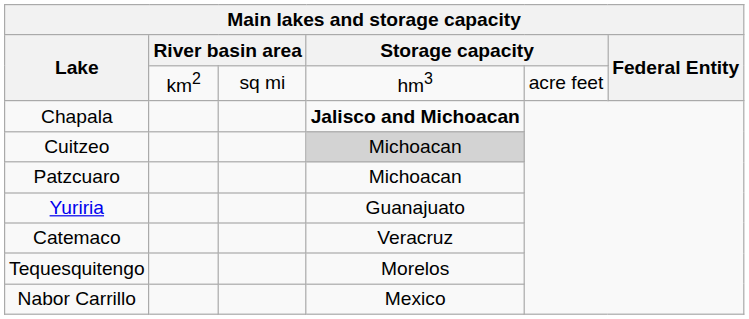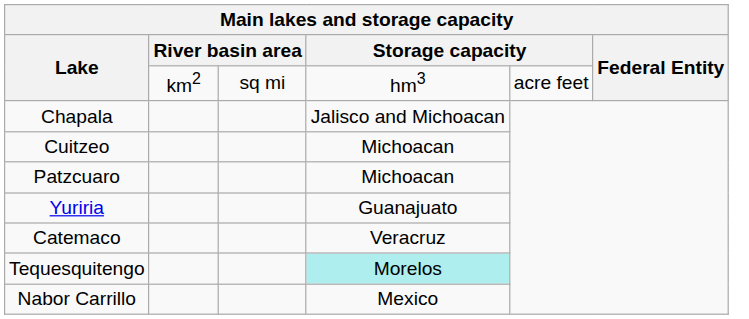(415, 116) bold -> (408, 116) normal
(415, 146) lightgrey background -> (408, 146) no background
(415, 268) no background -> (408, 268) paleturquoise background
